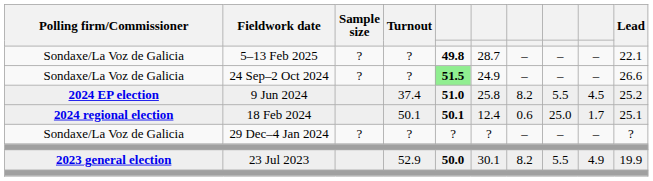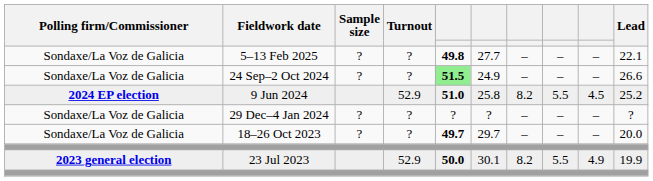(489, 56) 28.7 -> (489, 56) 27.7
(409, 95) 37.4 -> (409, 95) 52.9
- row: (114, 115)
+ row: (114, 134)
